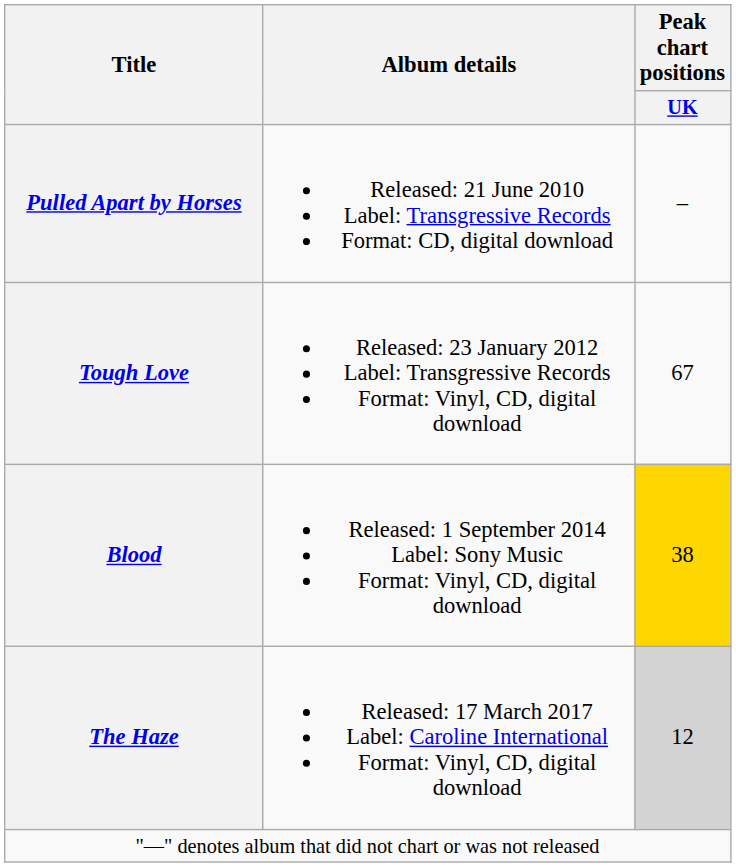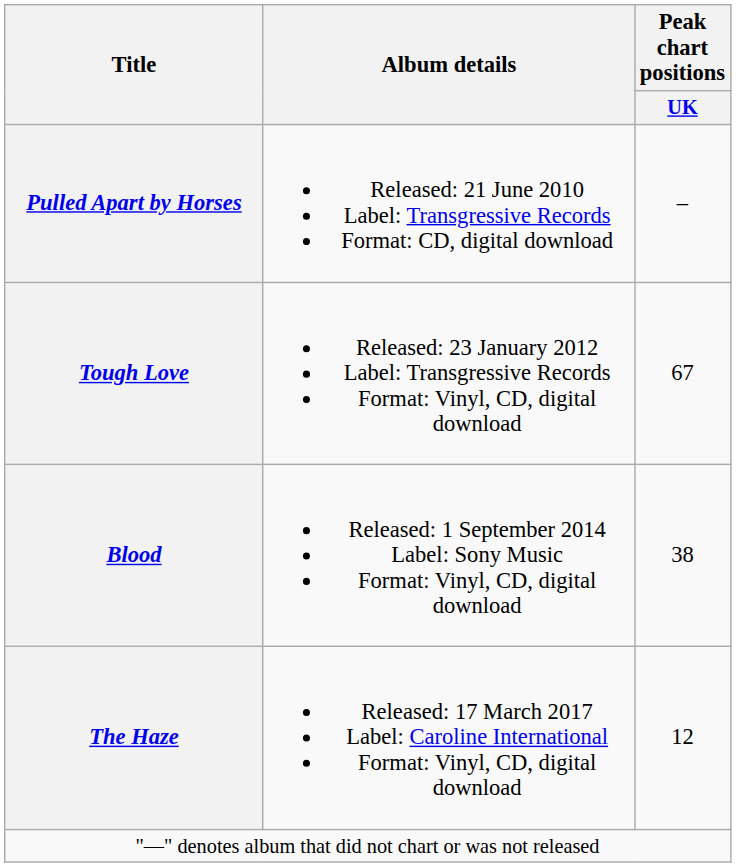(682, 555) gold background -> (682, 555) no background
(682, 737) lightgrey background -> (682, 737) no background
